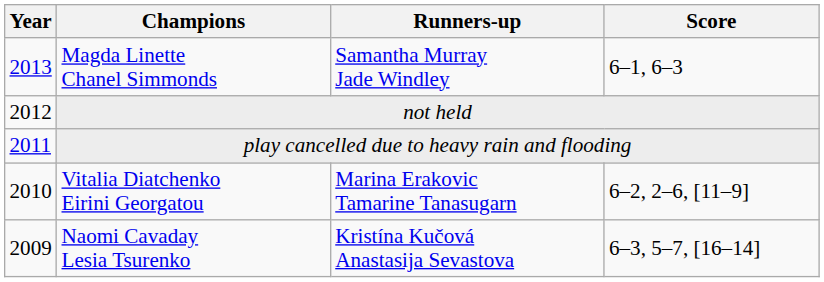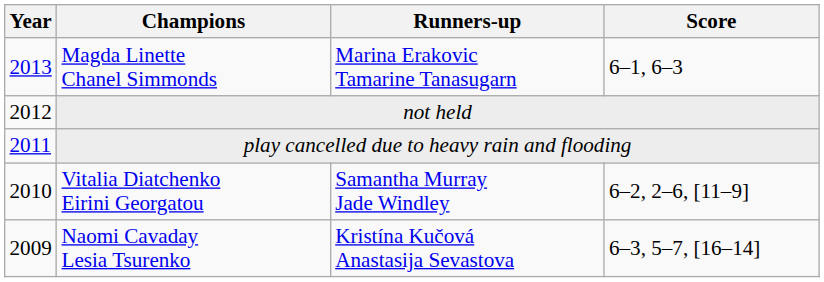(411, 66) Samantha Murray Jade Windley -> (426, 66) Marina Erakovic Tamarine Tanasugarn
(426, 190) Marina Erakovic Tamarine Tanasugarn -> (411, 190) Samantha Murray Jade Windley
